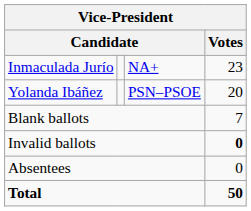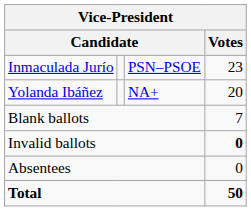(143, 67) NA+ -> (164, 67) PSN–PSOE
(164, 93) PSN–PSOE -> (143, 93) NA+
